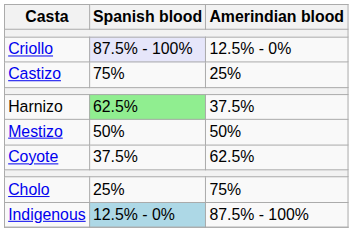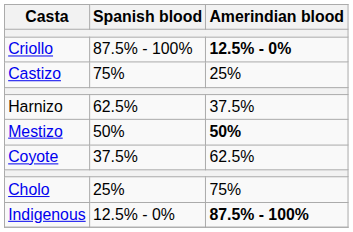(143, 49) lavender background -> (143, 49) no background
(250, 49) normal -> (250, 49) bold
(115, 107) lightgreen background -> (115, 107) no background
(225, 132) normal -> (225, 132) bold
(134, 214) lightblue background -> (134, 214) no background
(259, 214) normal -> (259, 214) bold
